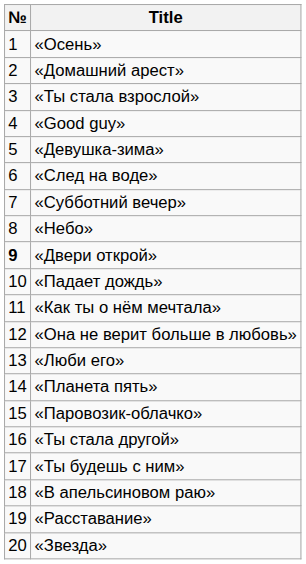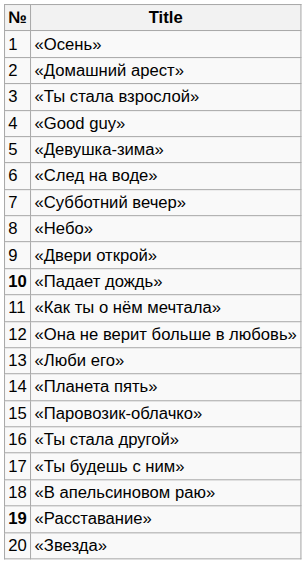(13, 255) bold -> (13, 255) normal
(18, 281) normal -> (18, 281) bold
(18, 519) normal -> (18, 519) bold
